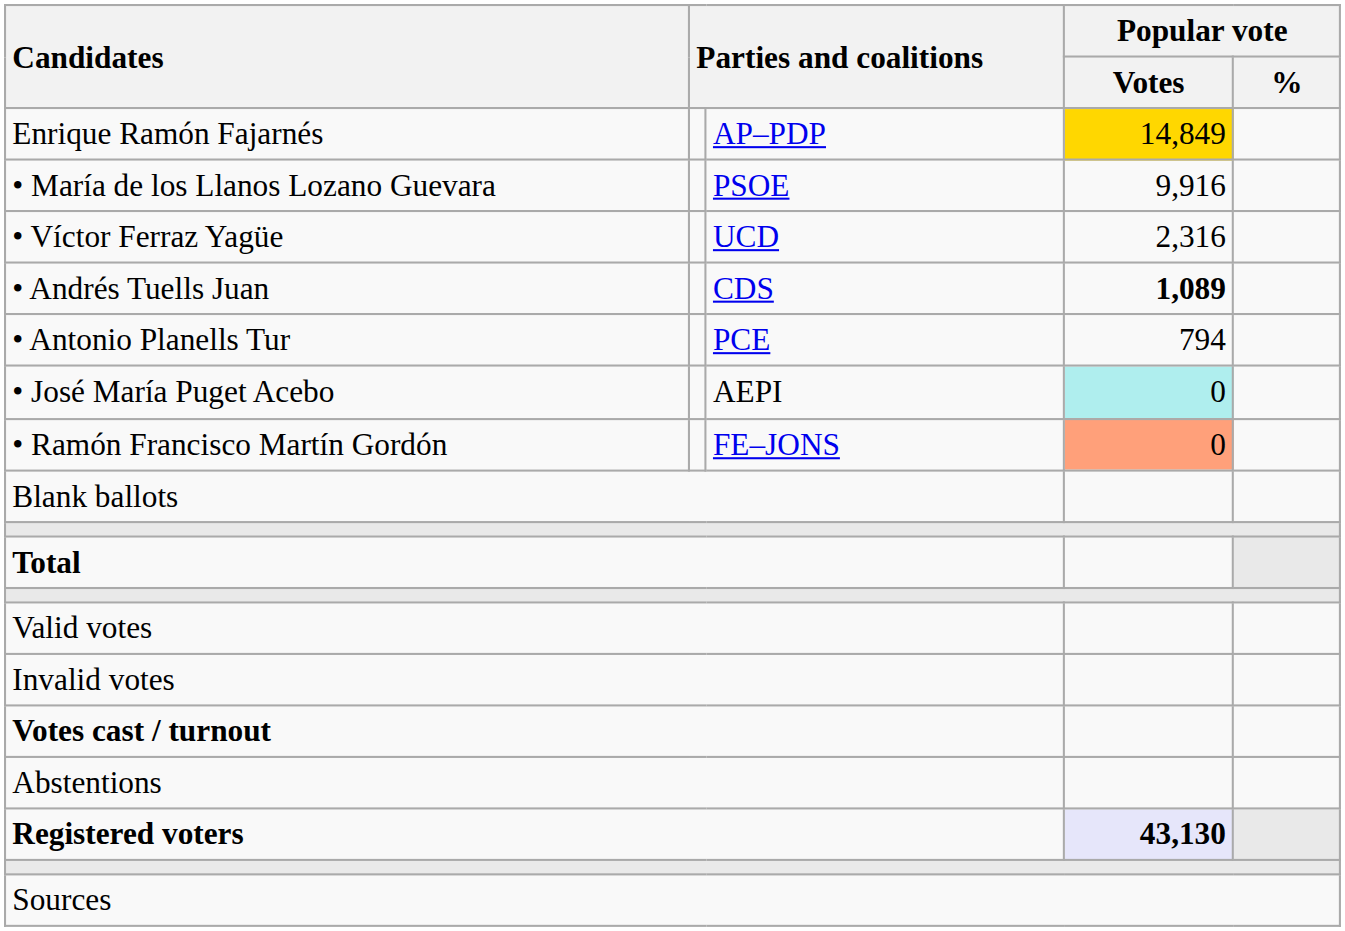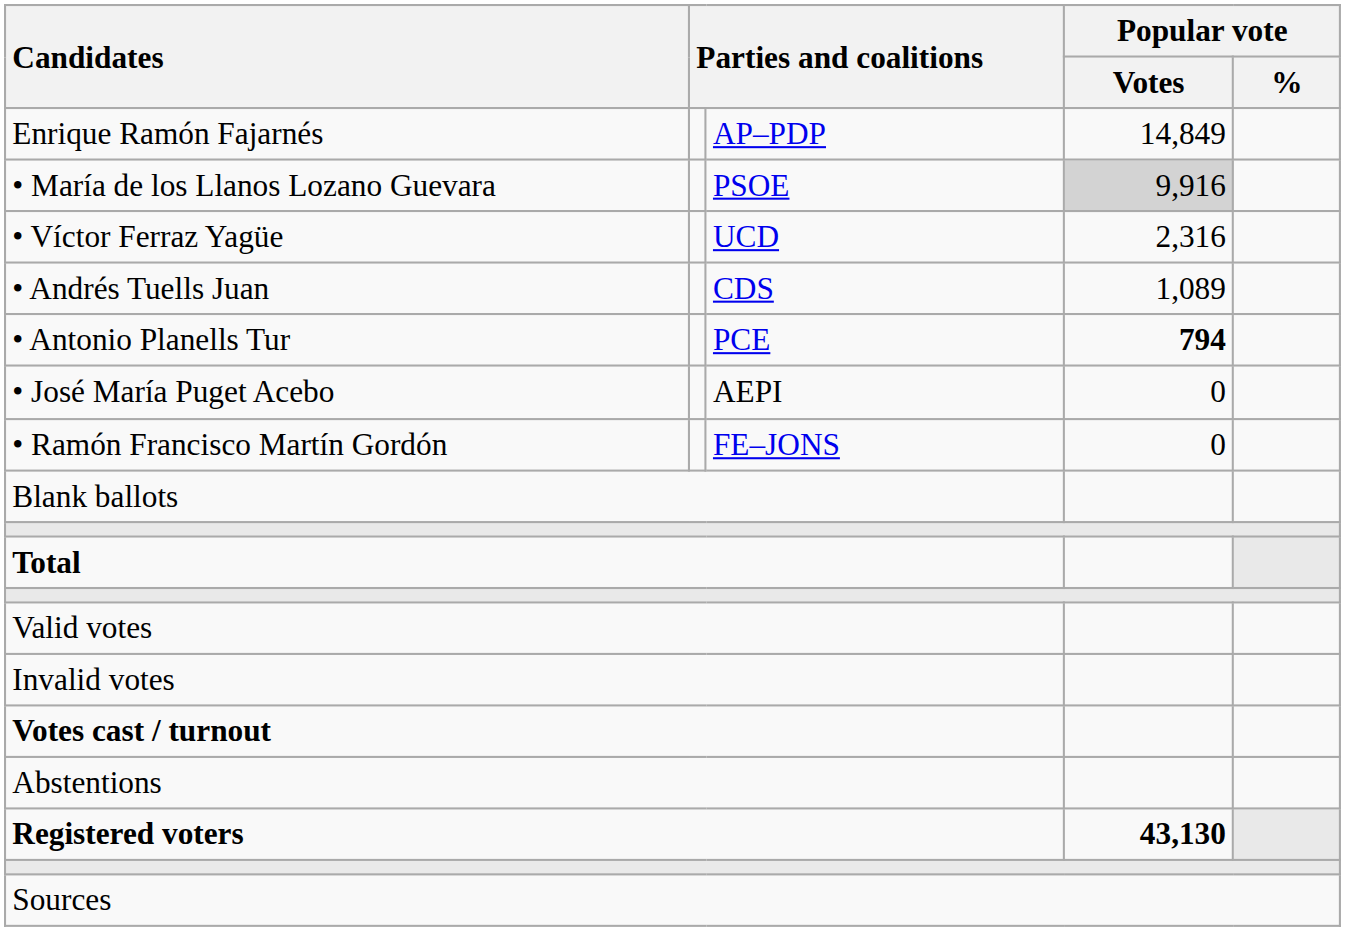(1183, 133) gold background -> (1183, 133) no background
(1191, 185) no background -> (1191, 185) lightgrey background
(1191, 288) bold -> (1191, 288) normal
(1202, 340) normal -> (1202, 340) bold
(1218, 391) paleturquoise background -> (1218, 391) no background
(1218, 443) lightsalmon background -> (1218, 443) no background
(1183, 834) lavender background -> (1183, 834) no background
